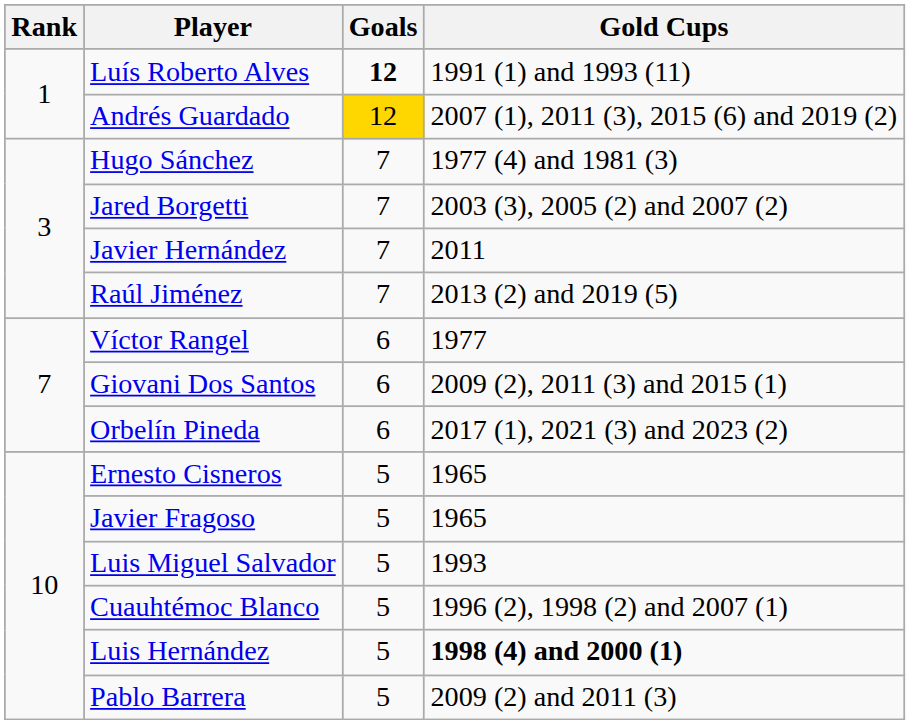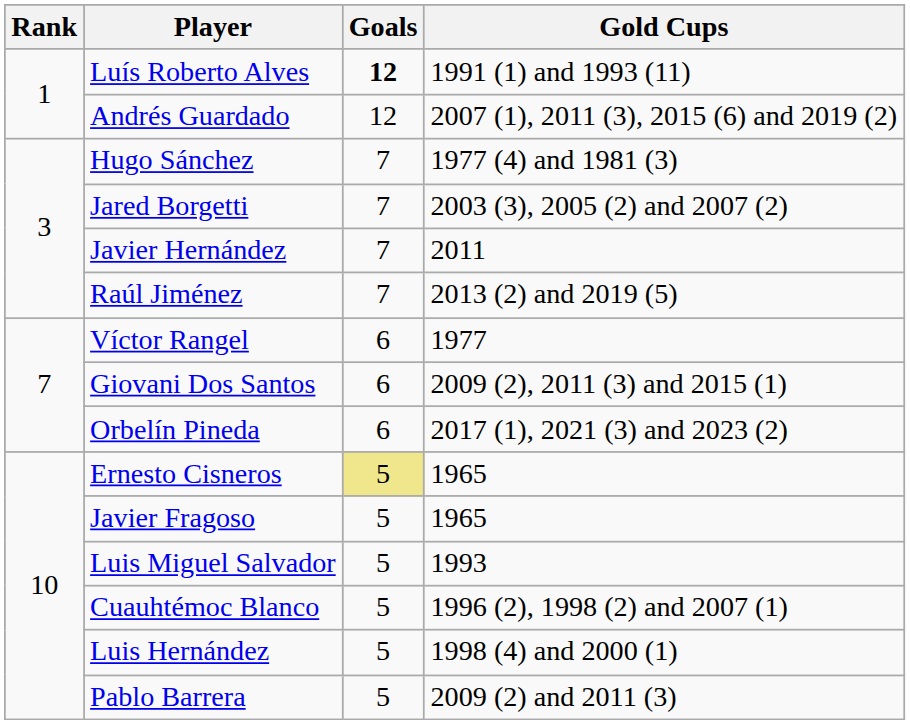(383, 116) gold background -> (383, 116) no background
(383, 473) no background -> (383, 473) khaki background
(556, 652) bold -> (554, 652) normal
